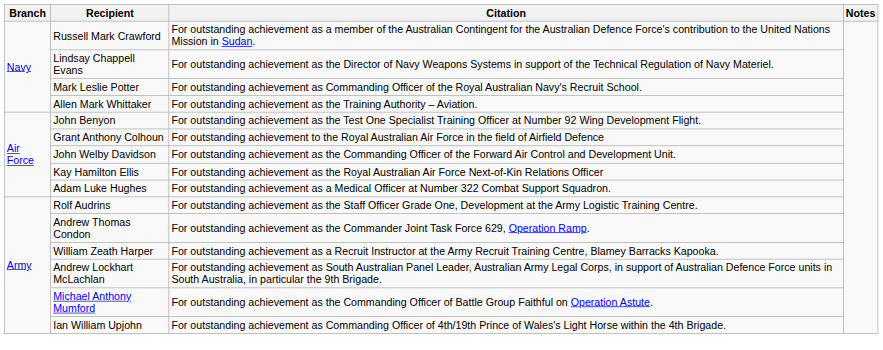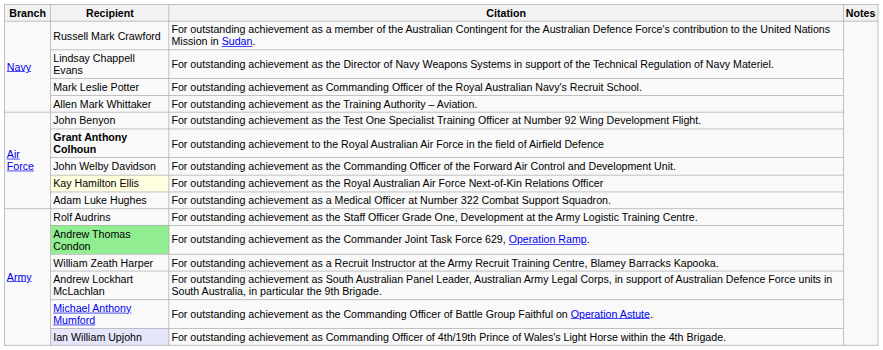(109, 138) normal -> (90, 144) bold
(96, 172) no background -> (96, 183) lightyellow background
(92, 228) no background -> (92, 240) lightgreen background
(98, 325) no background -> (98, 337) lavender background
